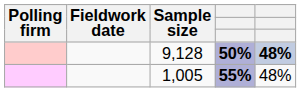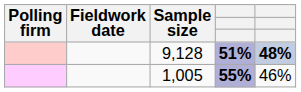(235, 53) 50% -> (235, 53) 51%
(275, 76) 48% -> (275, 76) 46%
